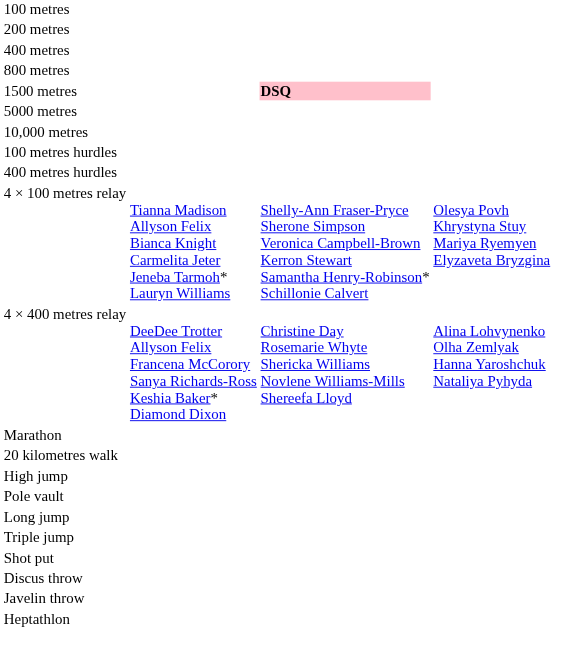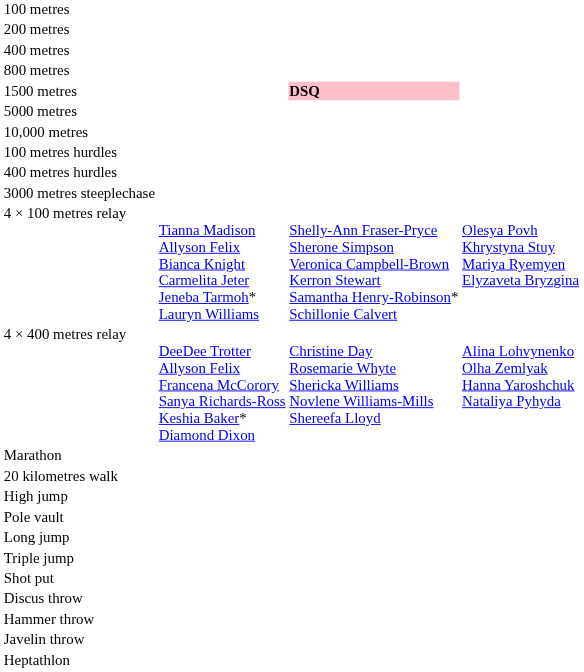+ row: (79, 193)
+ row: (49, 619)
